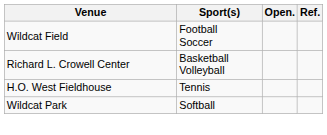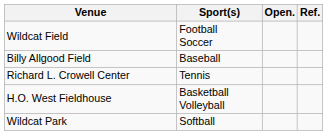+ row: (49, 59)
(204, 65) Basketball Volleyball -> (195, 76) Tennis
(195, 88) Tennis -> (204, 99) Basketball Volleyball
